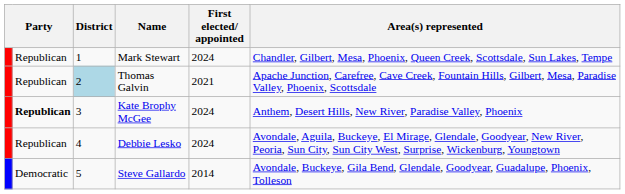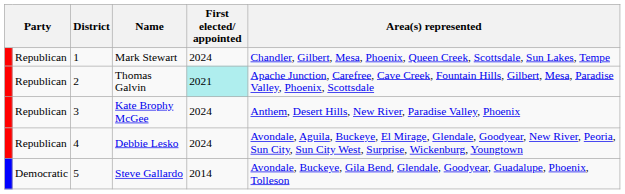(79, 81) lightblue background -> (76, 81) no background
(203, 81) no background -> (201, 81) paleturquoise background
(43, 112) bold -> (41, 112) normal
